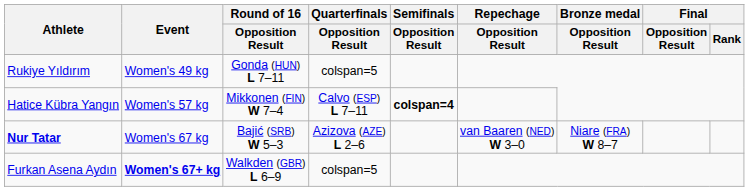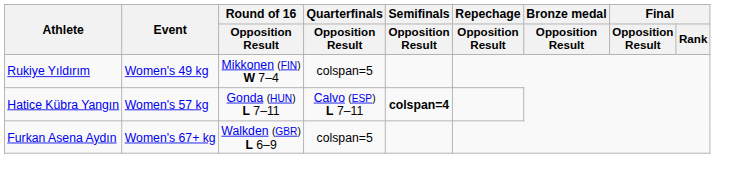(266, 72) Gonda (HUN) L 7–11 -> (261, 72) Mikkonen (FIN) W 7–4
(266, 105) Mikkonen (FIN) W 7–4 -> (261, 105) Gonda (HUN) L 7–11
- row: (34, 137)
(173, 170) bold -> (170, 137) normal
